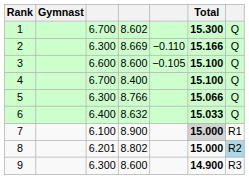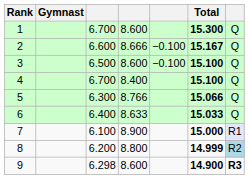(134, 30) 8.602 -> (134, 30) 8.600
(102, 47) 6.300 -> (102, 47) 6.600
(134, 47) 8.669 -> (134, 47) 8.666
(169, 47) −0.110 -> (169, 47) −0.100
(207, 47) 15.166 -> (207, 47) 15.167
(102, 64) 6.600 -> (102, 64) 6.500
(169, 64) −0.105 -> (169, 64) −0.100
(134, 115) 8.632 -> (134, 115) 8.633
(207, 132) lightgrey background -> (207, 132) no background
(235, 132) no background -> (235, 132) lavender background
(102, 149) 6.201 -> (102, 149) 6.200
(134, 149) 8.802 -> (134, 149) 8.800
(207, 149) 15.000 -> (207, 149) 14.999
(102, 166) 6.300 -> (102, 166) 6.298
(235, 166) normal -> (235, 166) bold
